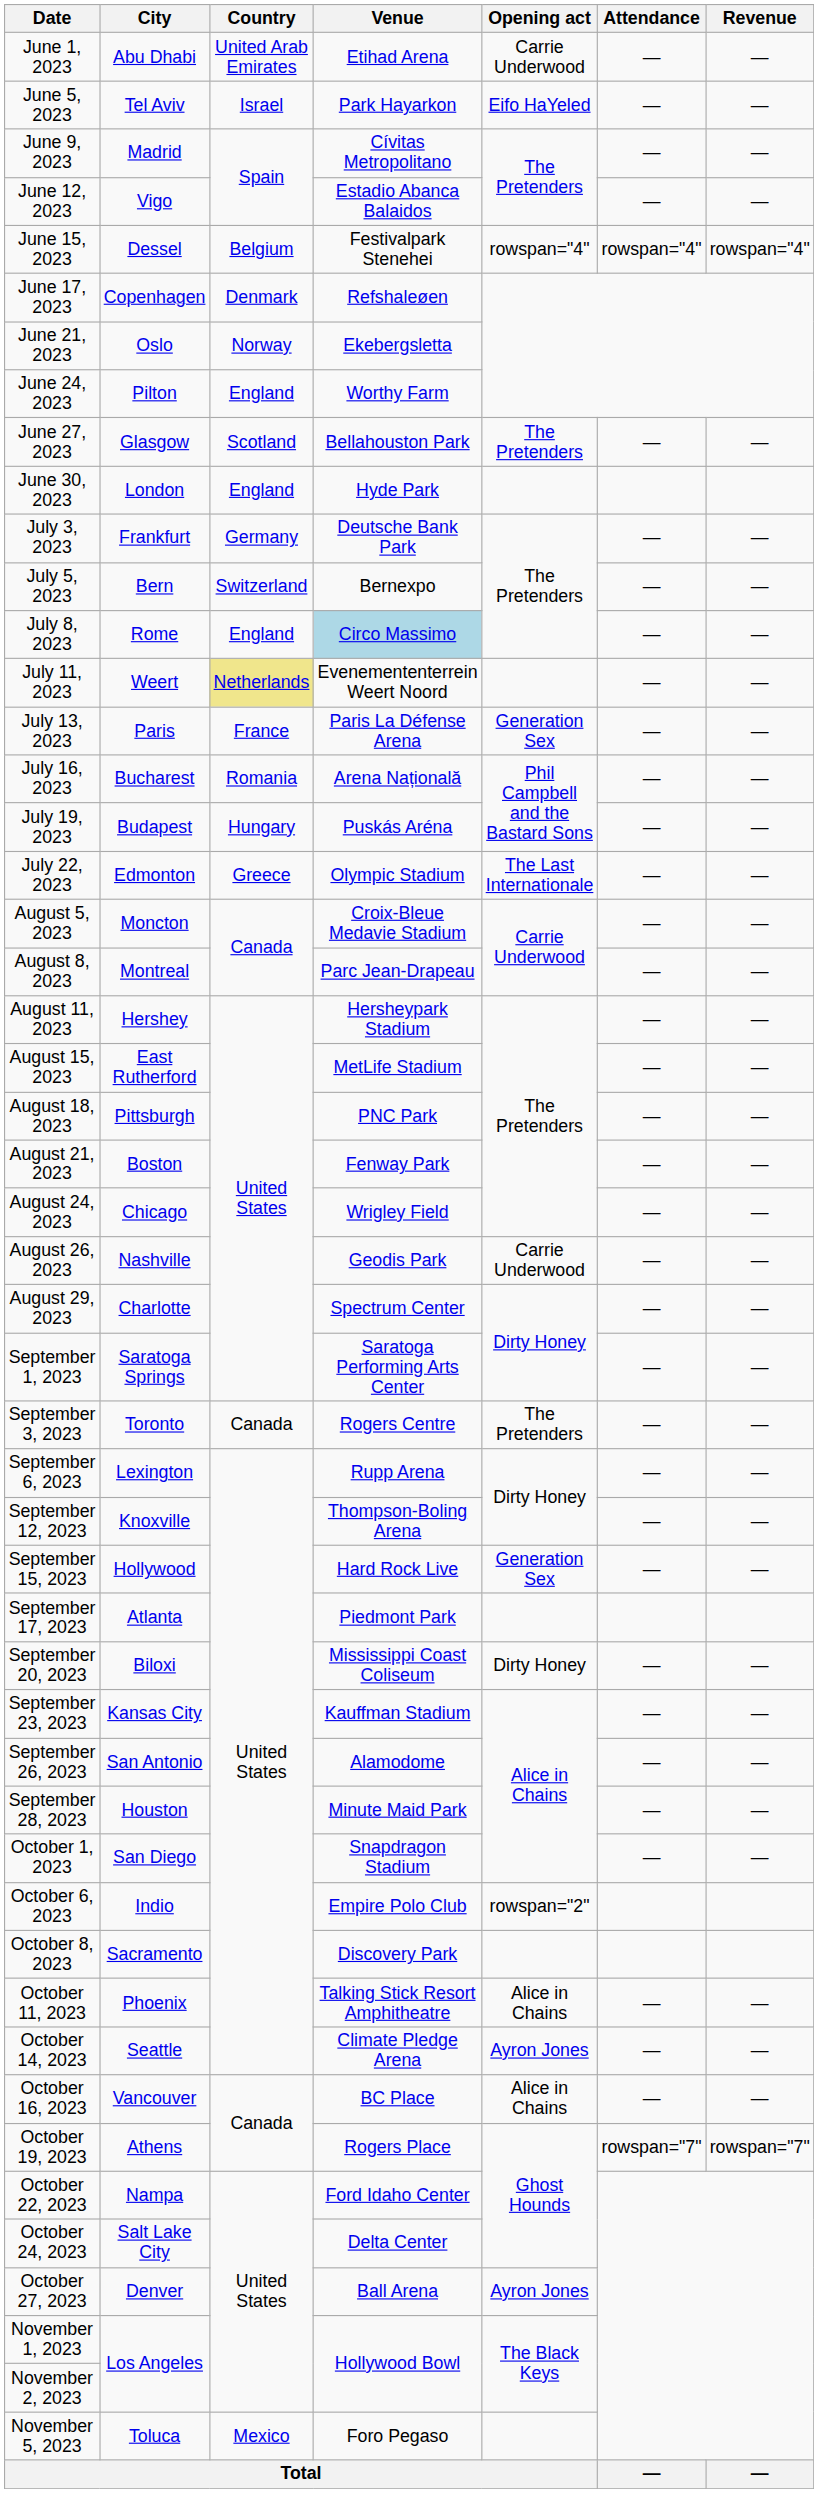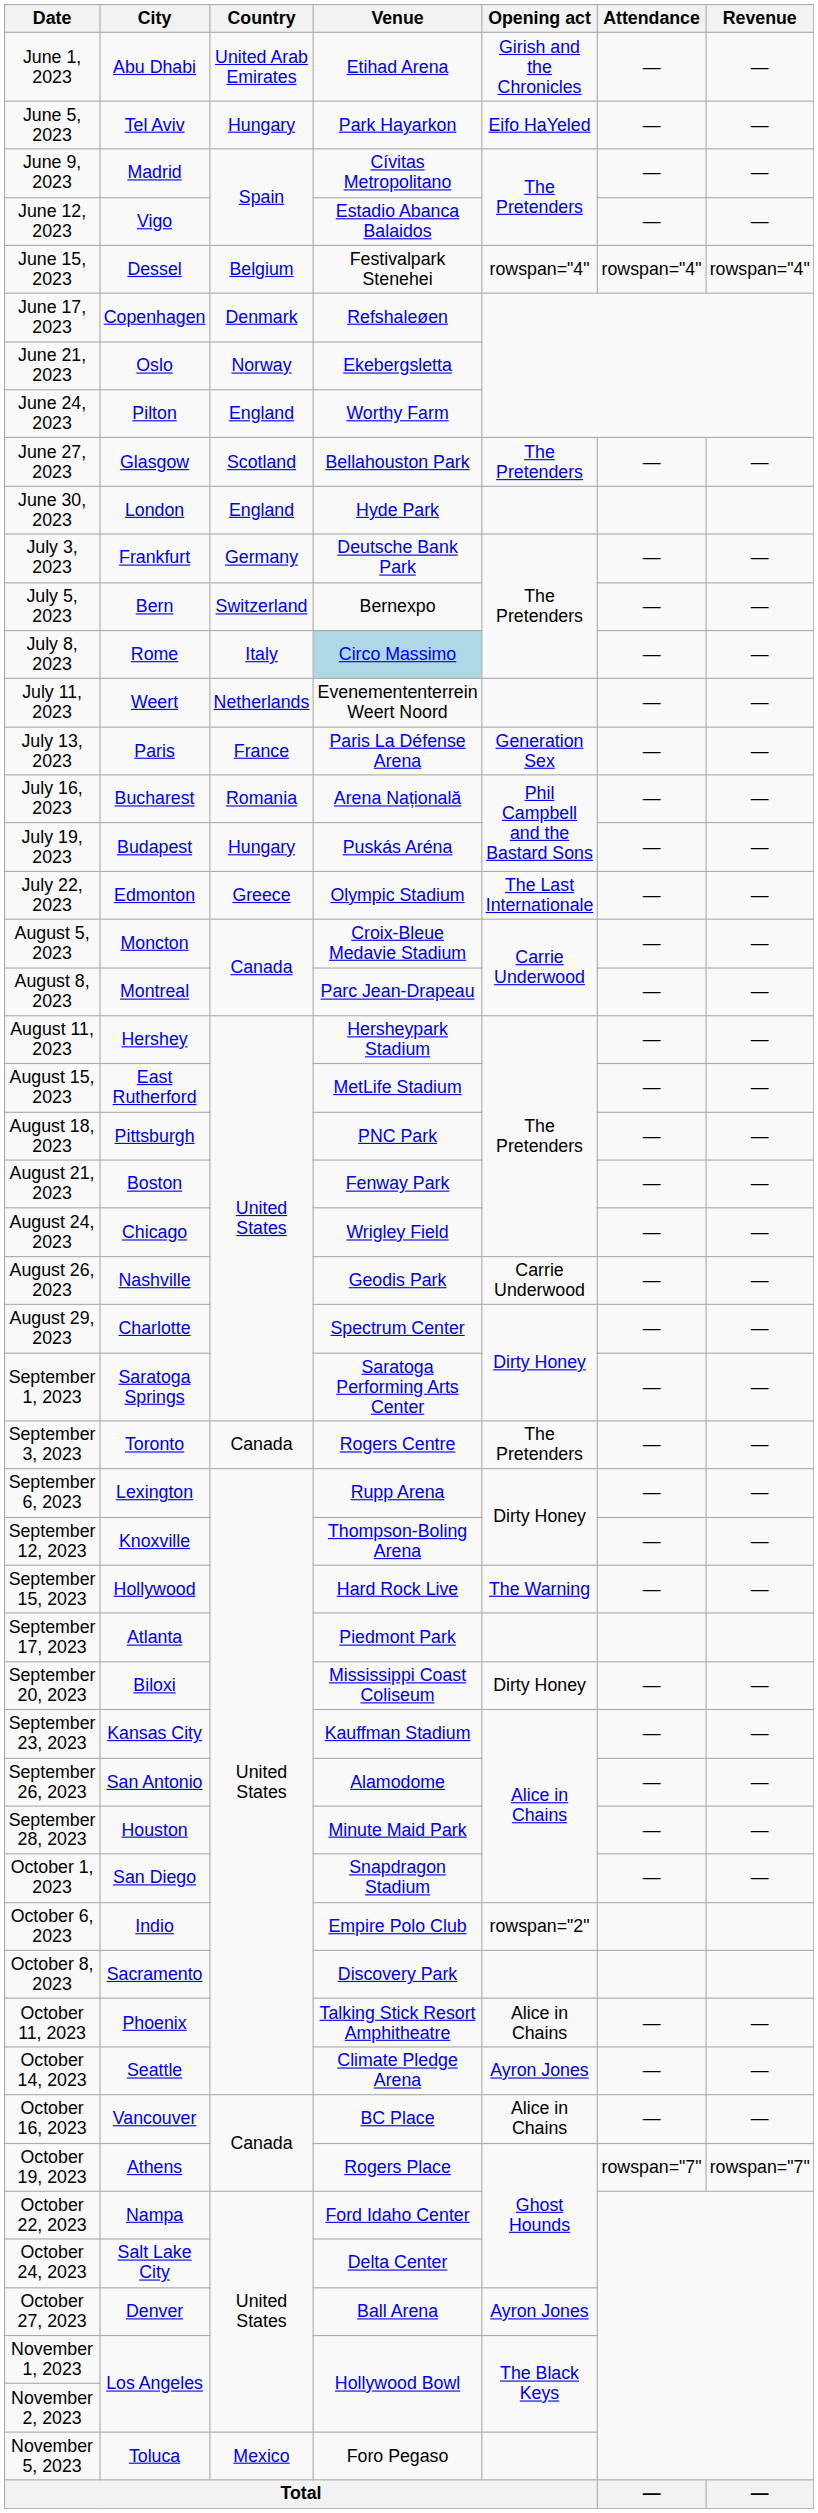(540, 56) Carrie Underwood -> (540, 66) Girish and the Chronicles
(262, 104) Israel -> (261, 124) Hungary
(262, 634) England -> (262, 654) Italy
(262, 682) khaki background -> (262, 702) no background
(540, 1569) Generation Sex -> (540, 1589) The Warning
